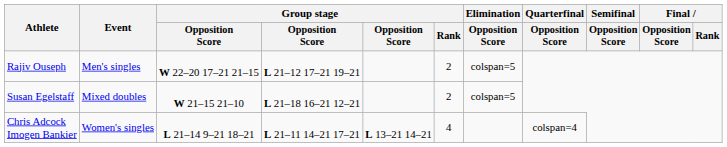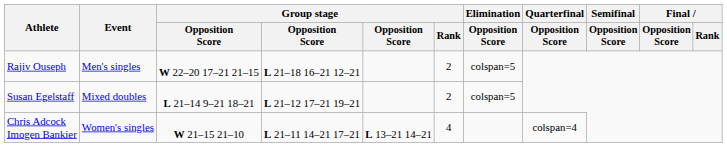(312, 73) L 21–12 17–21 19–21 -> (312, 73) L 21–18 16–21 12–21
(209, 103) W 21–15 21–10 -> (209, 103) L 21–14 9–21 18–21
(312, 103) L 21–18 16–21 12–21 -> (312, 103) L 21–12 17–21 19–21
(209, 134) L 21–14 9–21 18–21 -> (209, 134) W 21–15 21–10
